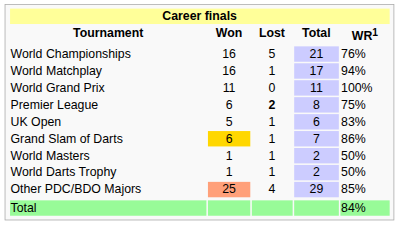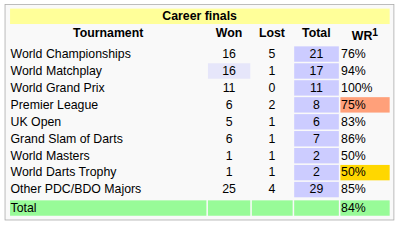(229, 70) no background -> (229, 70) lavender background
(272, 104) bold -> (272, 104) normal
(353, 104) no background -> (353, 104) lightsalmon background
(229, 138) gold background -> (229, 138) no background
(353, 172) no background -> (353, 172) gold background
(229, 189) lightsalmon background -> (229, 189) no background
